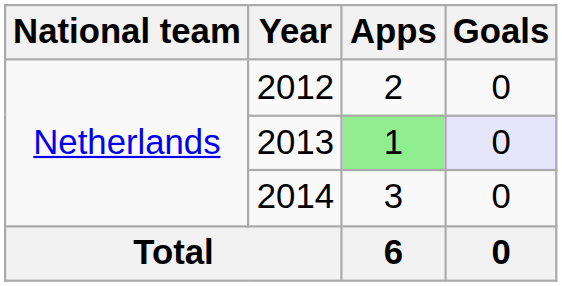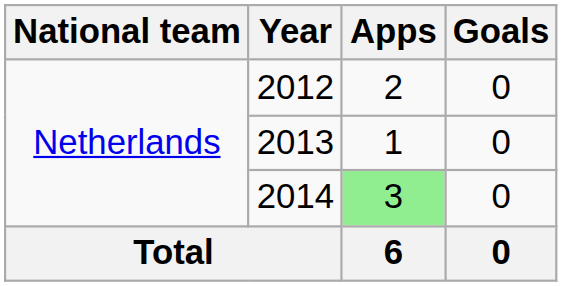(393, 142) lightgreen background -> (393, 142) no background
(501, 142) lavender background -> (501, 142) no background
(393, 197) no background -> (393, 197) lightgreen background
